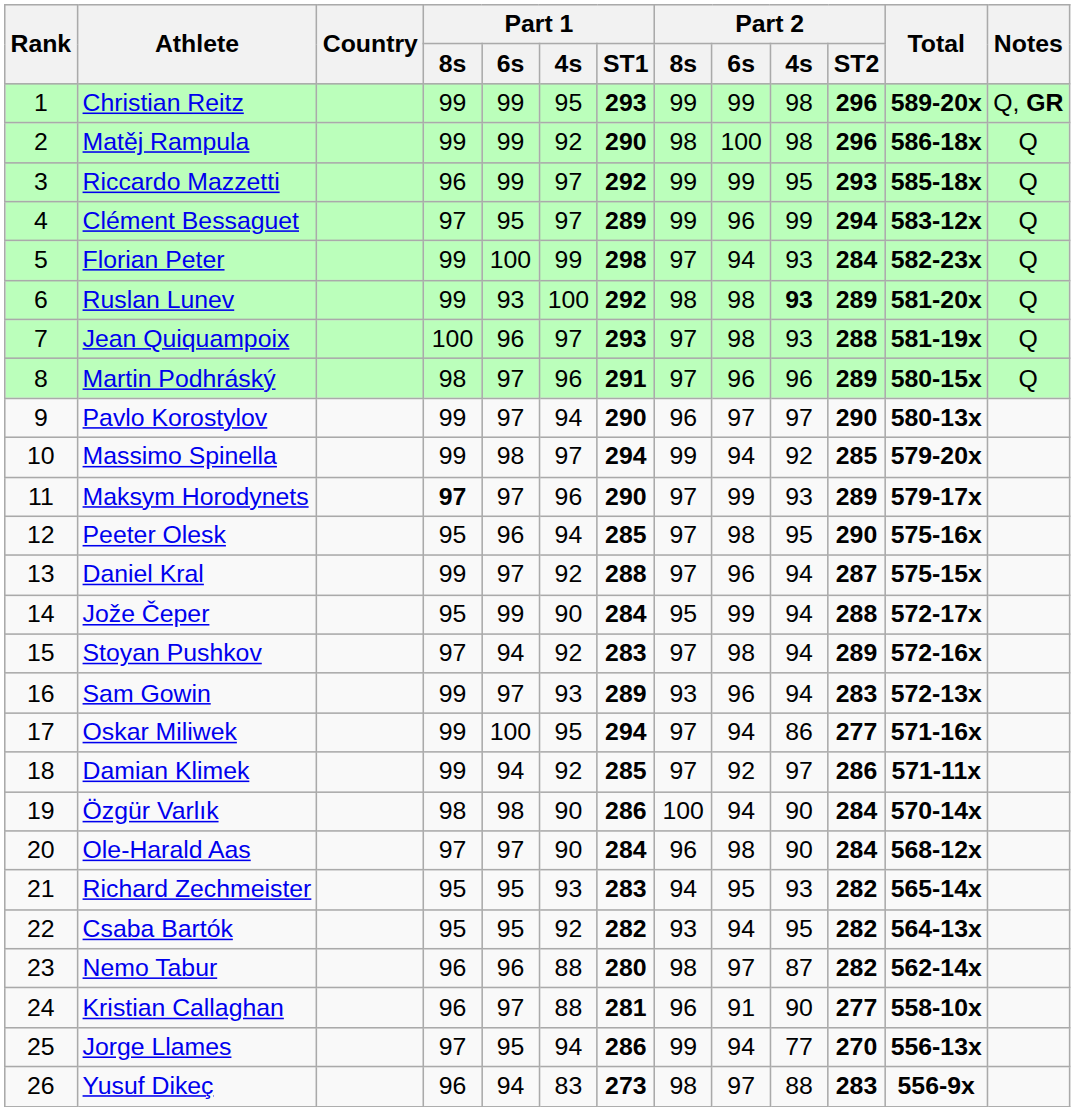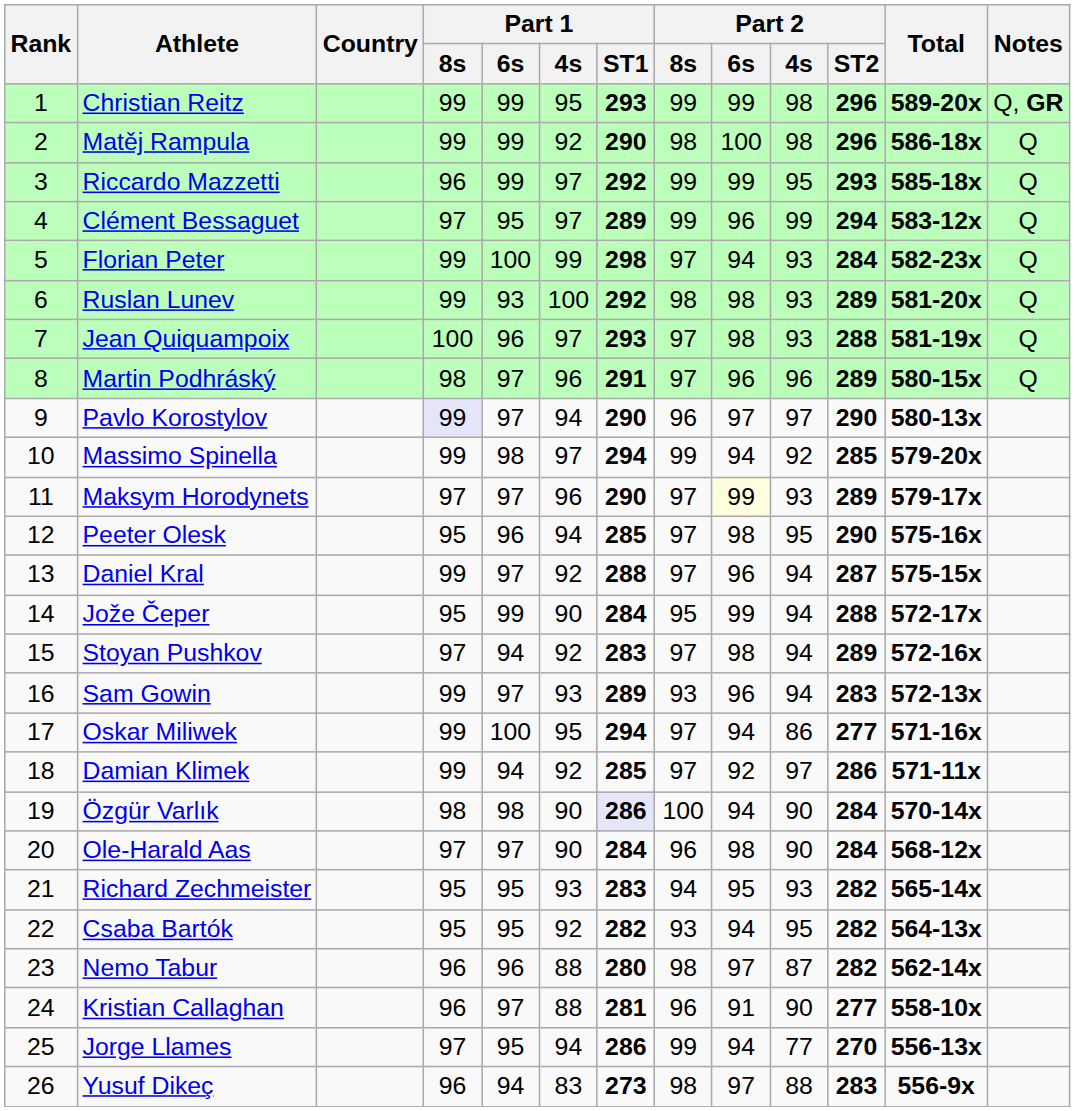(799, 299) bold -> (799, 299) normal
(453, 417) no background -> (453, 417) lavender background
(453, 496) bold -> (453, 496) normal
(741, 496) no background -> (741, 496) lightyellow background
(626, 810) no background -> (626, 810) lavender background
